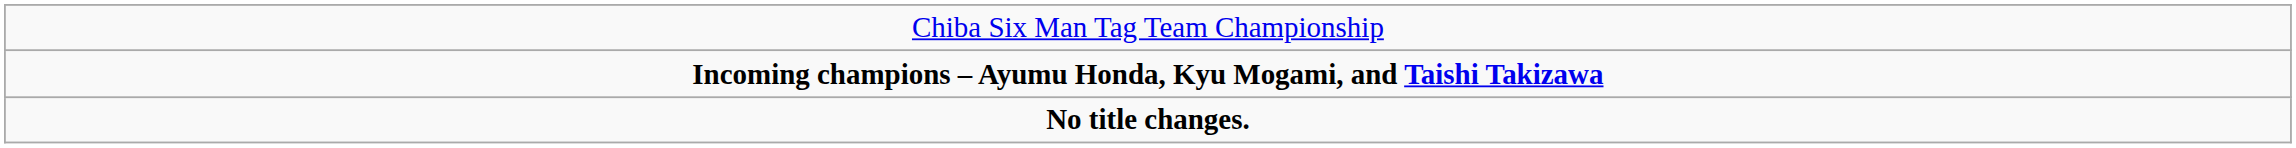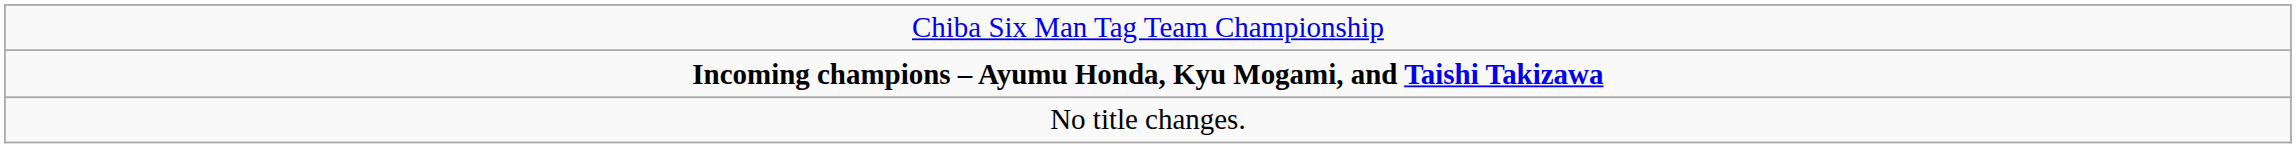(1148, 119) bold -> (1148, 119) normal
